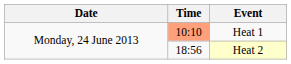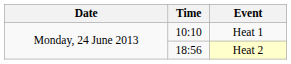(189, 31) lightsalmon background -> (189, 31) no background
